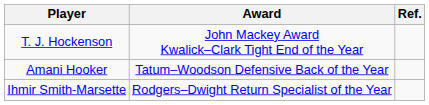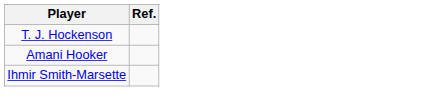- column: (262, 14)
